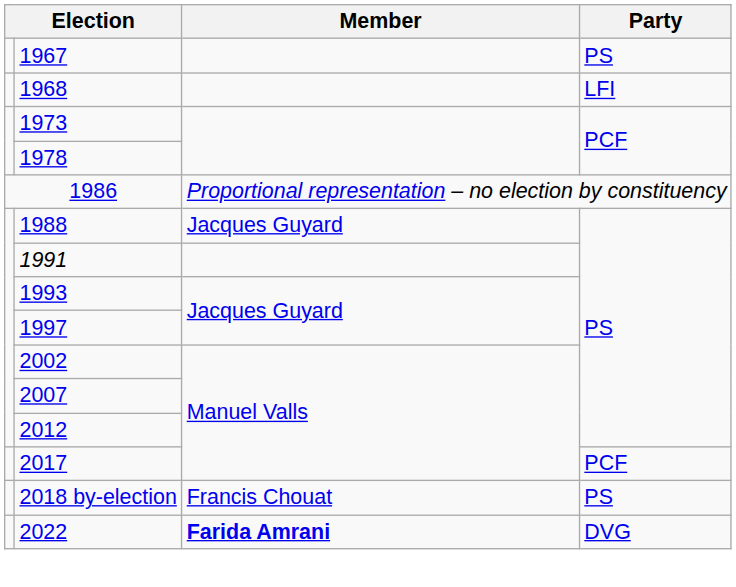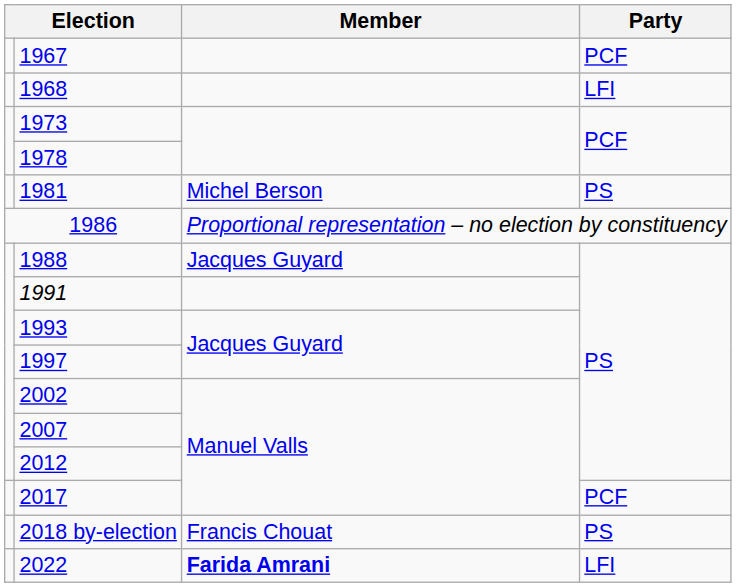(599, 55) PS -> (606, 55) PCF
+ row: (43, 191)
(608, 531) DVG -> (600, 565) LFI
